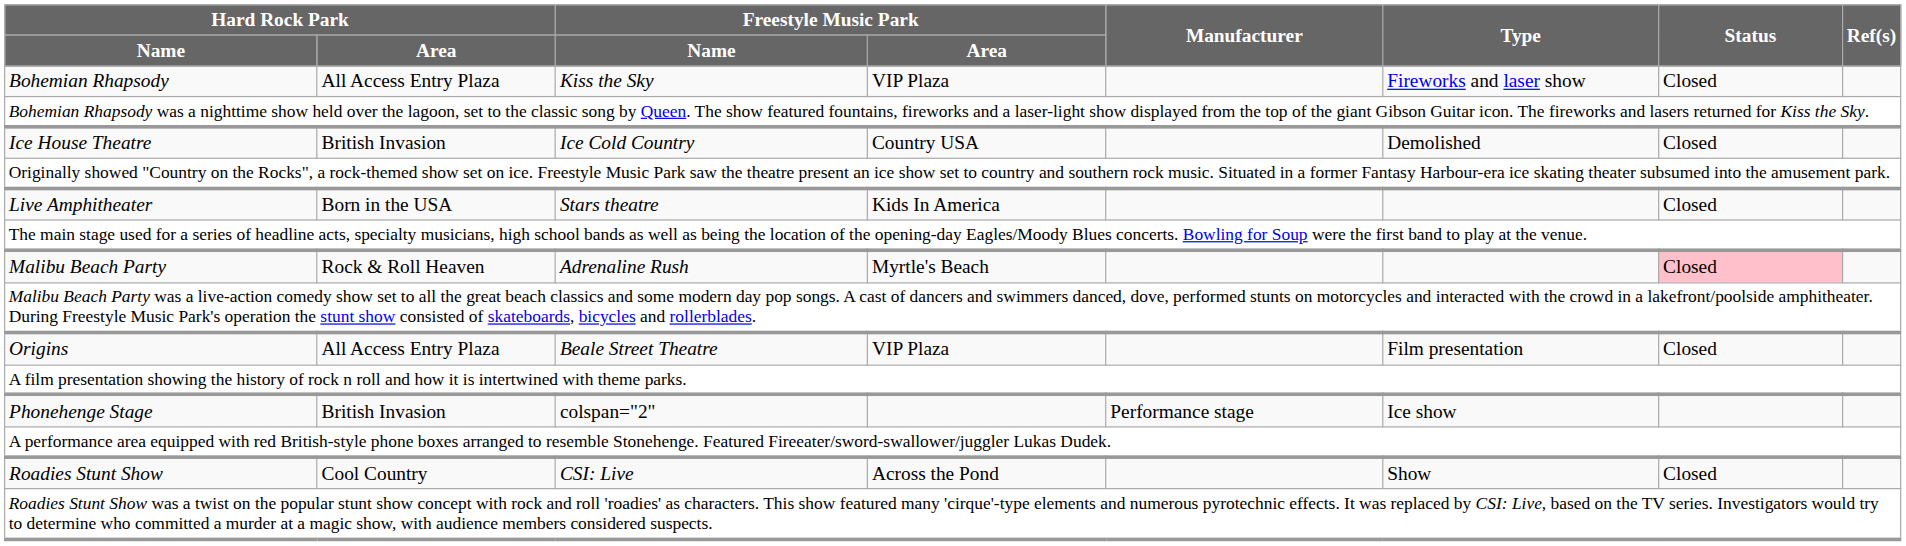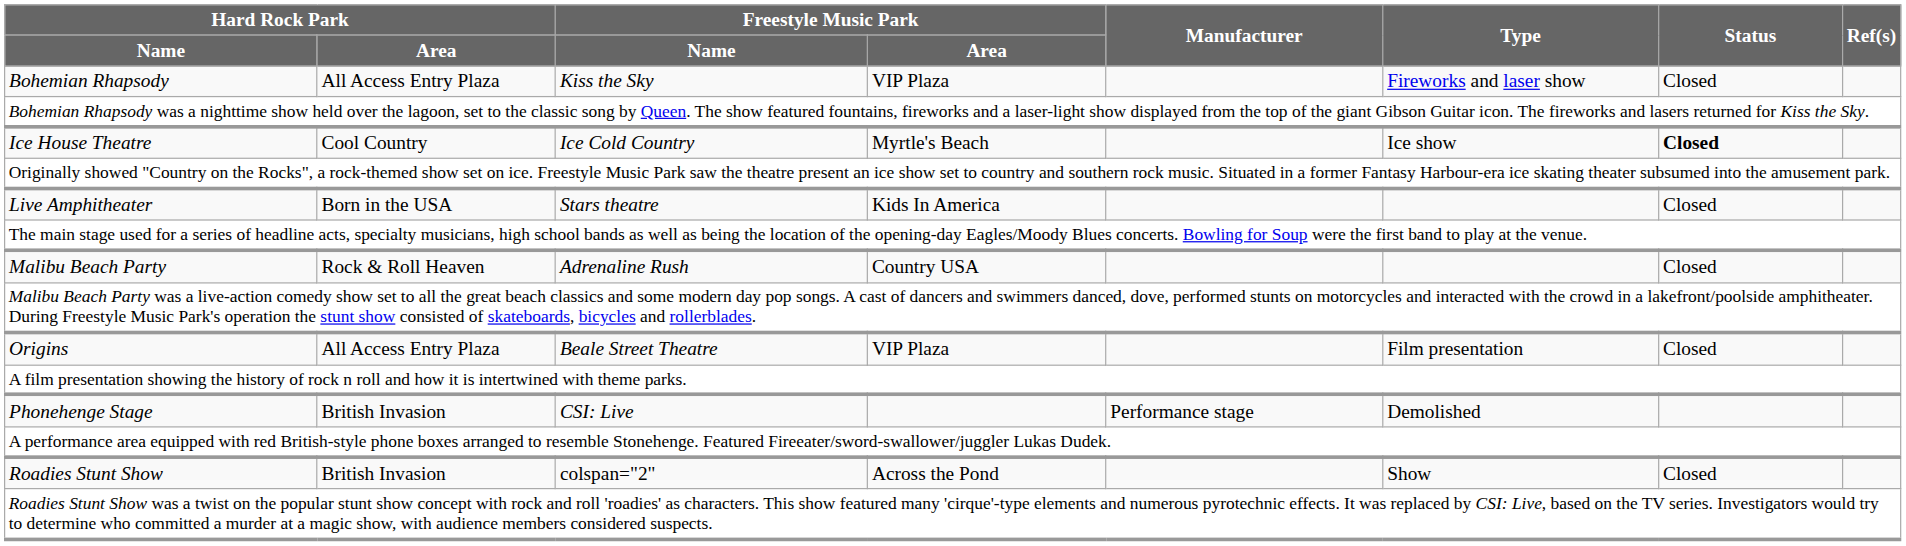(384, 143) British Invasion -> (375, 143) Cool Country
(925, 143) Country USA -> (930, 143) Myrtle's Beach
(1434, 143) Demolished -> (1422, 143) Ice show
(1690, 143) normal -> (1691, 143) bold
(930, 266) Myrtle's Beach -> (925, 266) Country USA
(1690, 266) pink background -> (1690, 266) no background
(608, 411) colspan="2" -> (597, 411) CSI: Live
(1422, 411) Ice show -> (1434, 411) Demolished
(375, 472) Cool Country -> (384, 472) British Invasion
(597, 472) CSI: Live -> (608, 472) colspan="2"
